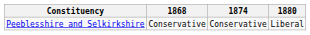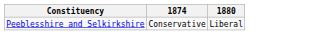- column: (177, 11)
